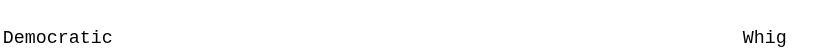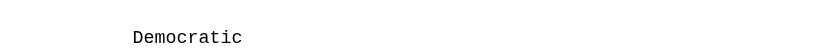- column: (765, 11)
